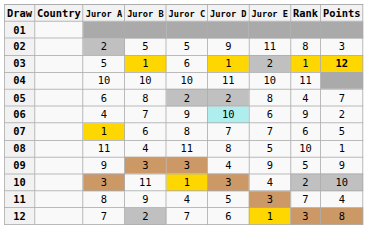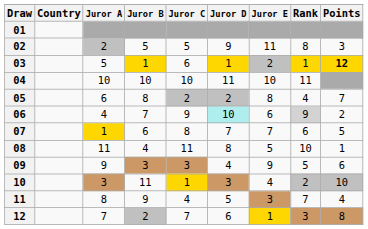(305, 115) no background -> (305, 115) lightgrey background
(342, 165) 9 -> (342, 165) 6
